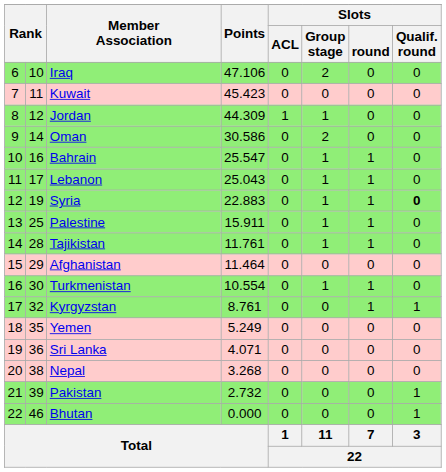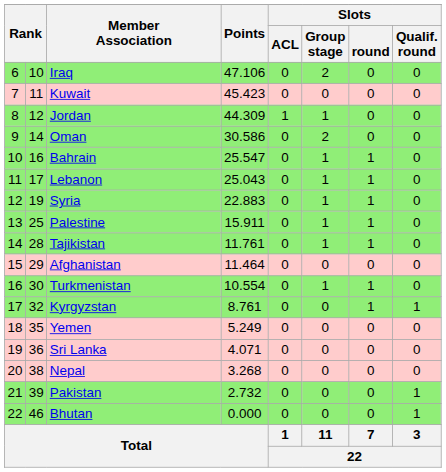(417, 200) bold -> (417, 200) normal
